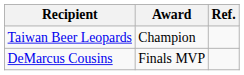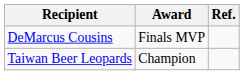rows swapped: (70, 37) <-> (60, 59)
